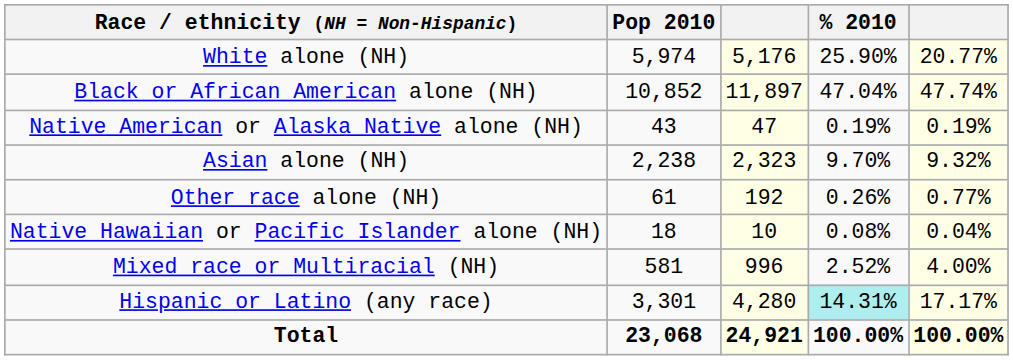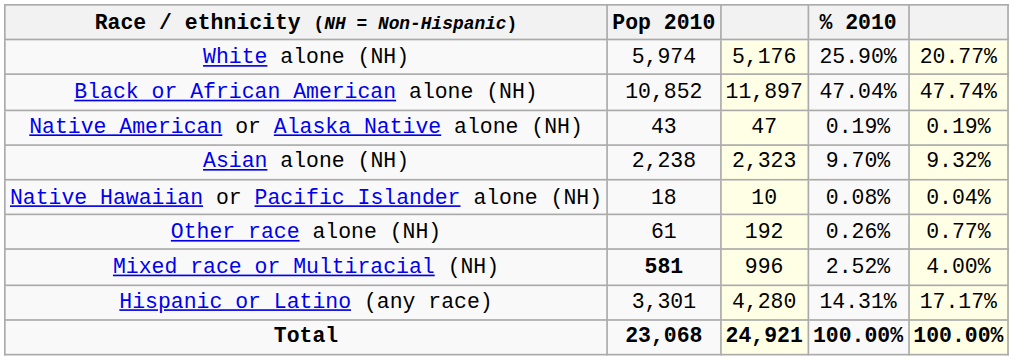rows swapped: (306, 232) <-> (306, 197)
(664, 267) normal -> (664, 267) bold
(858, 302) paleturquoise background -> (858, 302) no background
